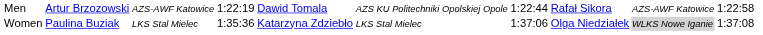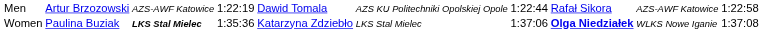(165, 24) normal -> (167, 23) bold
(590, 23) normal -> (592, 23) bold
(672, 24) lightgrey background -> (677, 24) no background
